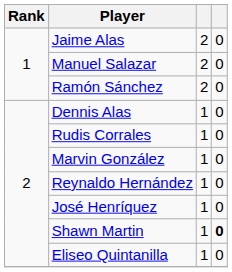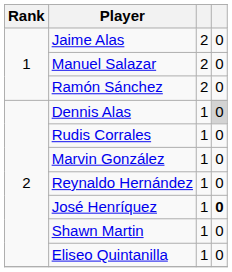(219, 111) no background -> (219, 111) lightgrey background
(219, 207) normal -> (219, 207) bold
(219, 231) bold -> (219, 231) normal
